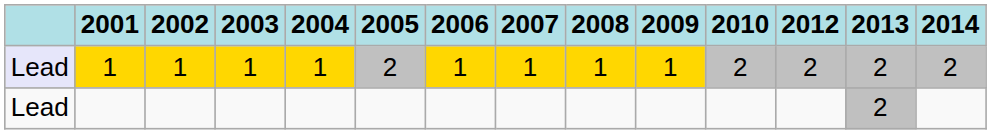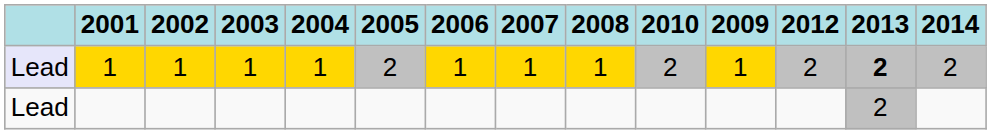columns swapped: (670, 25) <-> (740, 25)
(880, 66) normal -> (880, 66) bold
